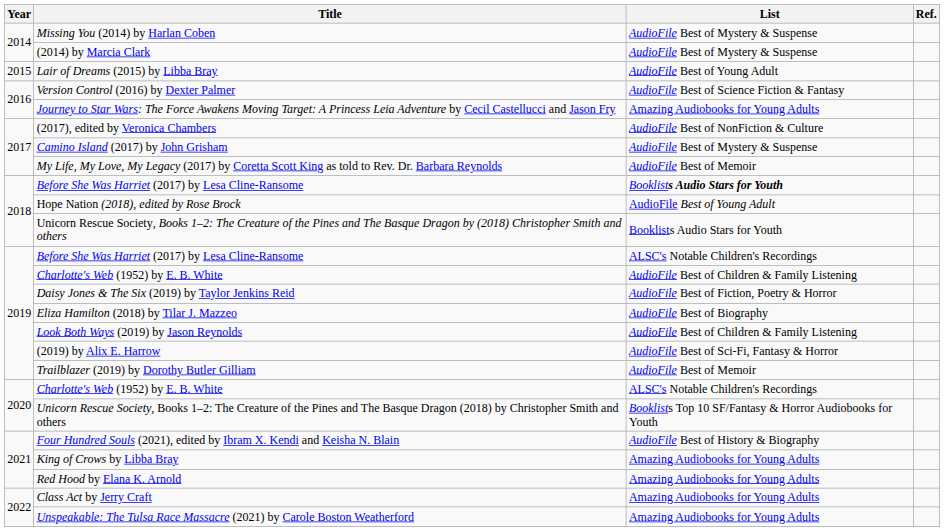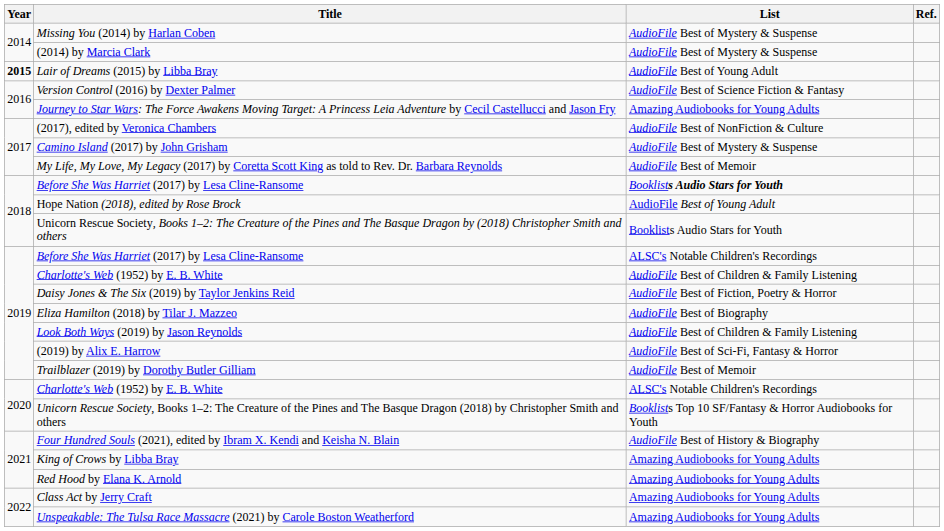(19, 71) normal -> (19, 71) bold
